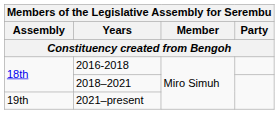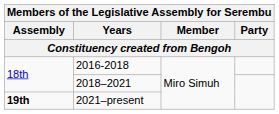(18, 100) normal -> (18, 100) bold
